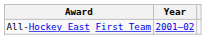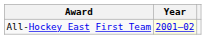(175, 27) no background -> (175, 27) lightyellow background
